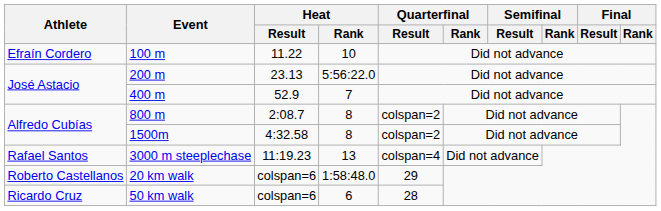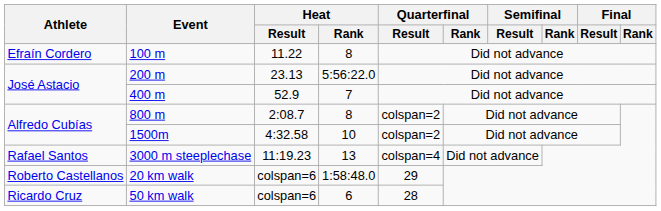(349, 54) 10 -> (349, 54) 8
(349, 135) 8 -> (349, 135) 10
